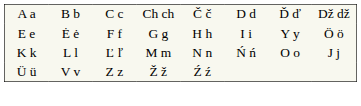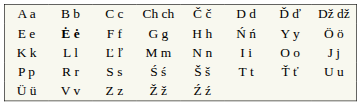(70, 33) normal -> (70, 33) bold
(246, 33) I i -> (246, 33) Ń ń
(246, 52) Ń ń -> (246, 52) I i
+ row: (27, 72)
